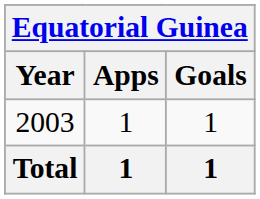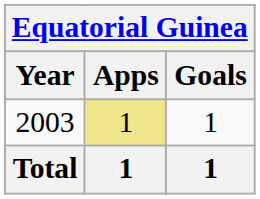(126, 121) no background -> (126, 121) khaki background
